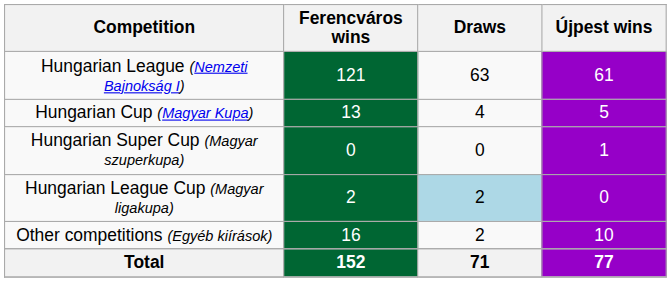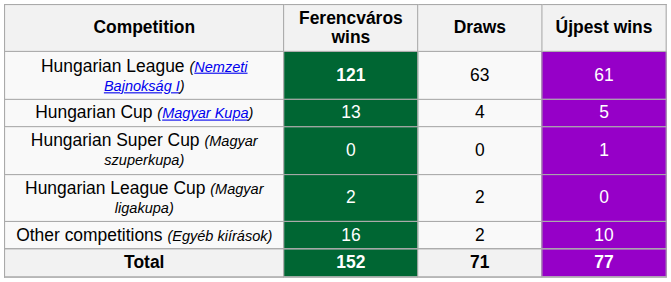(351, 75) normal -> (351, 75) bold
(480, 197) lightblue background -> (480, 197) no background
